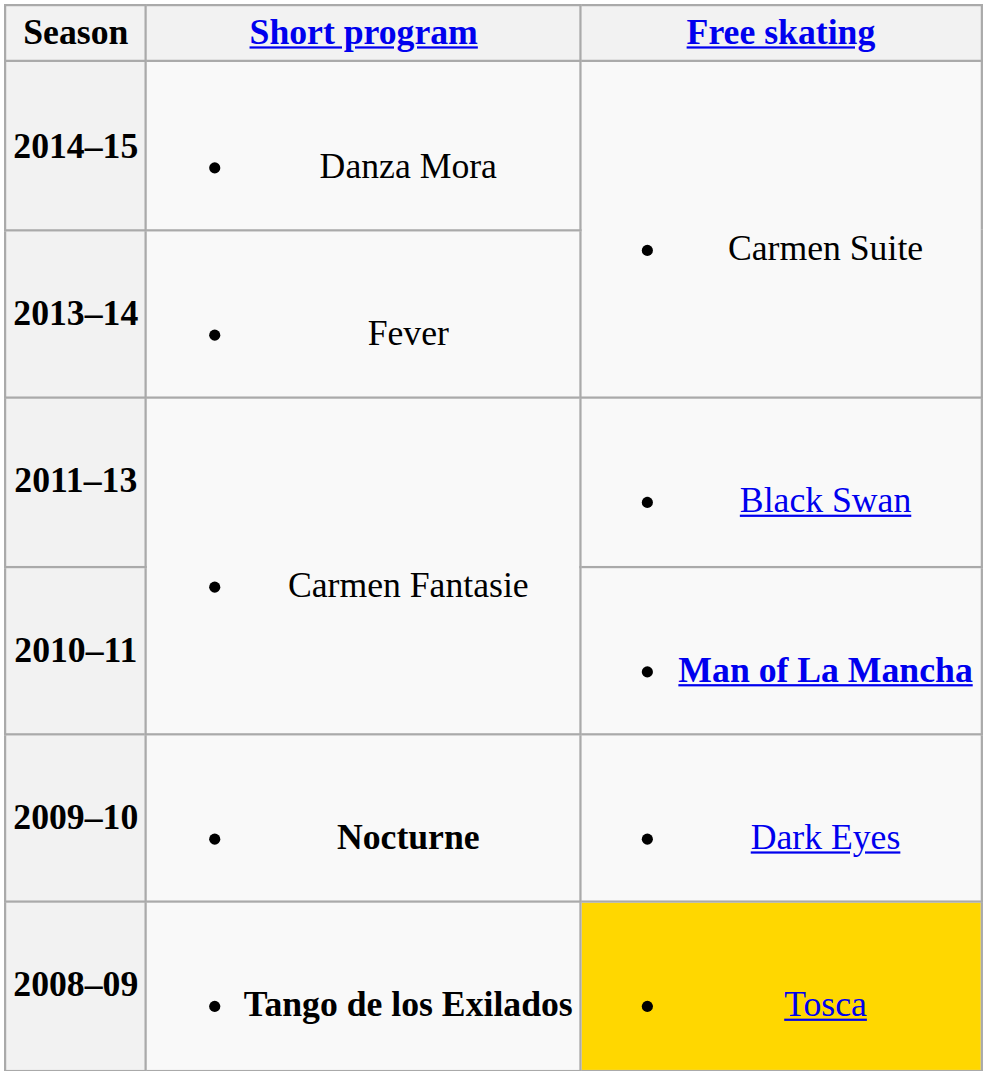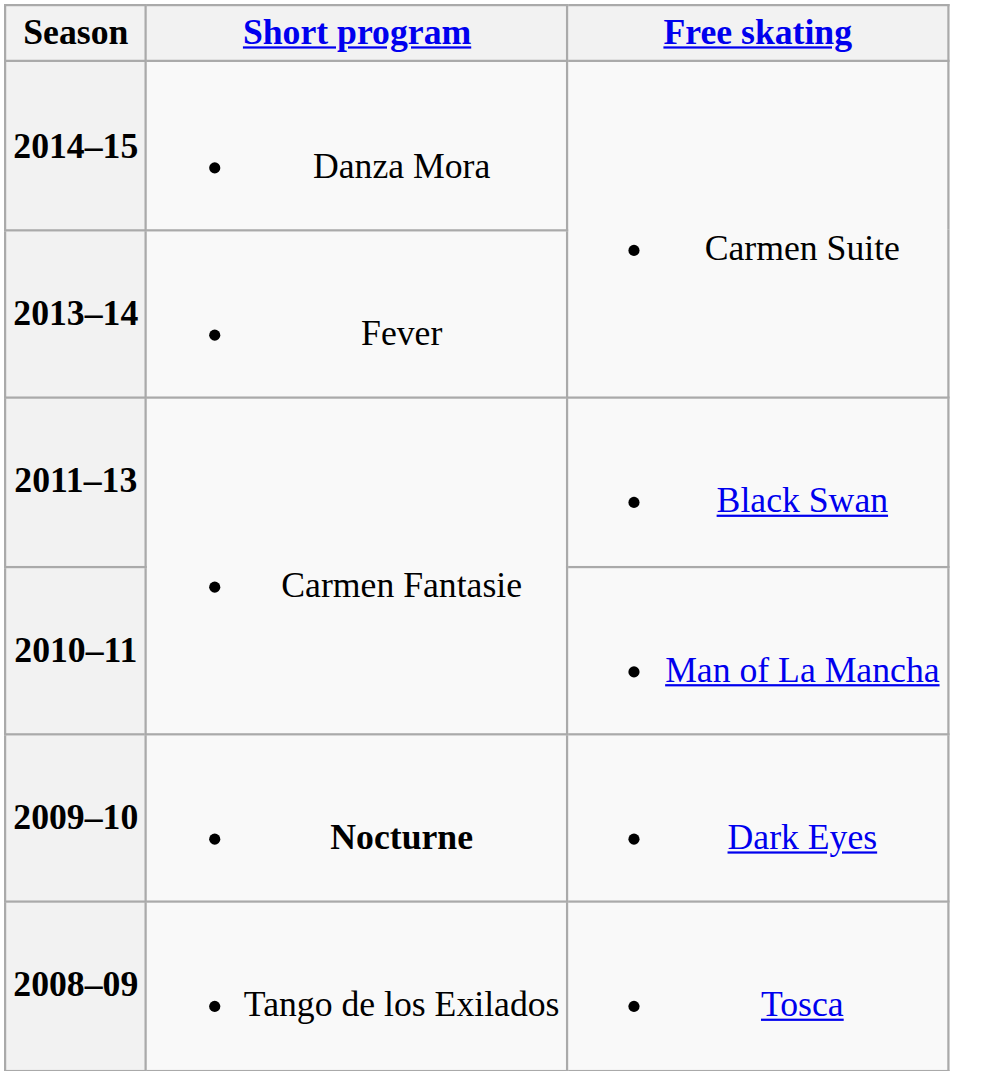(781, 670) bold -> (758, 670) normal
(364, 1006) bold -> (357, 1006) normal
(781, 1006) gold background -> (758, 1006) no background
